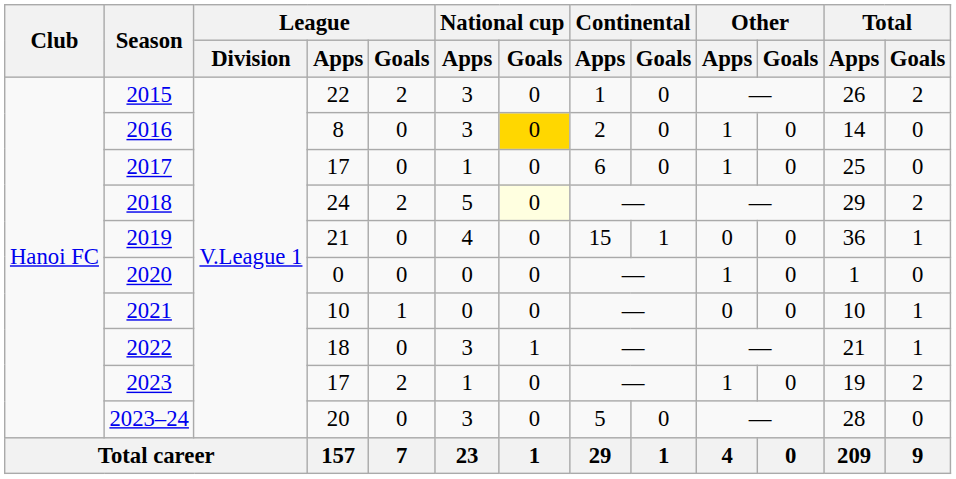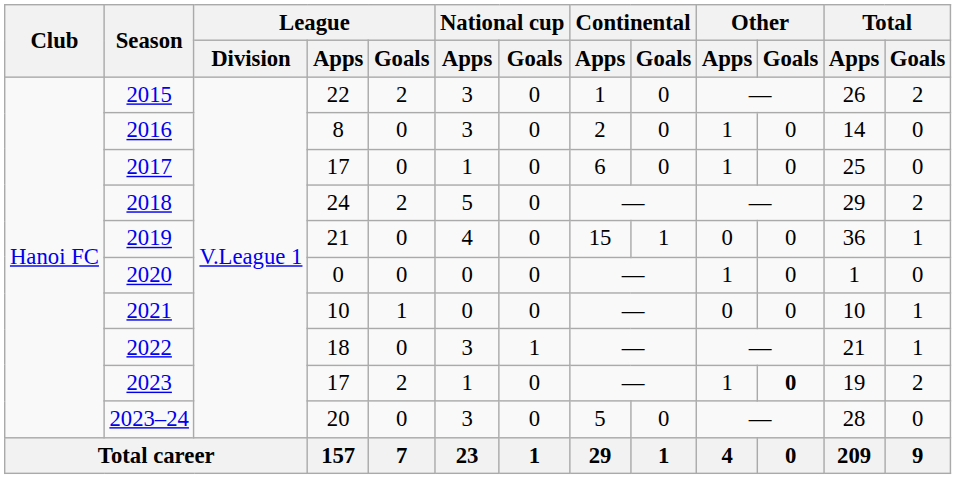(535, 130) gold background -> (535, 130) no background
(535, 202) lightyellow background -> (535, 202) no background
(791, 382) normal -> (791, 382) bold
